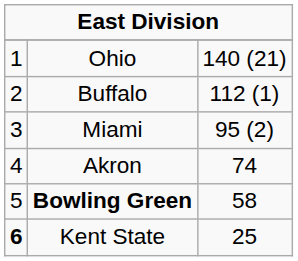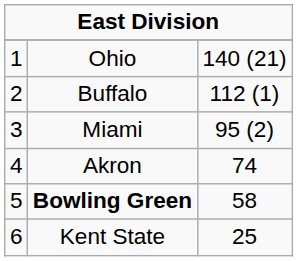(16, 237) bold -> (16, 237) normal
